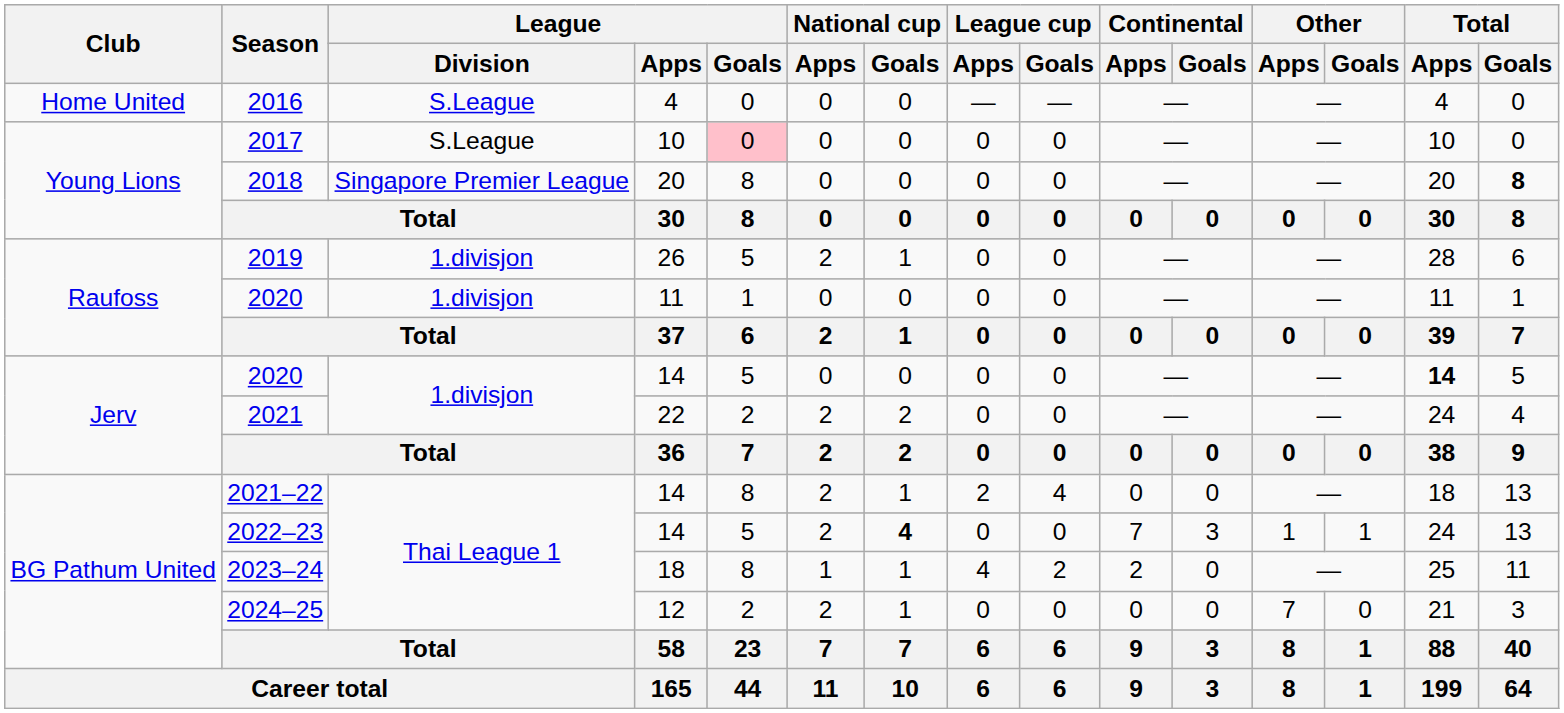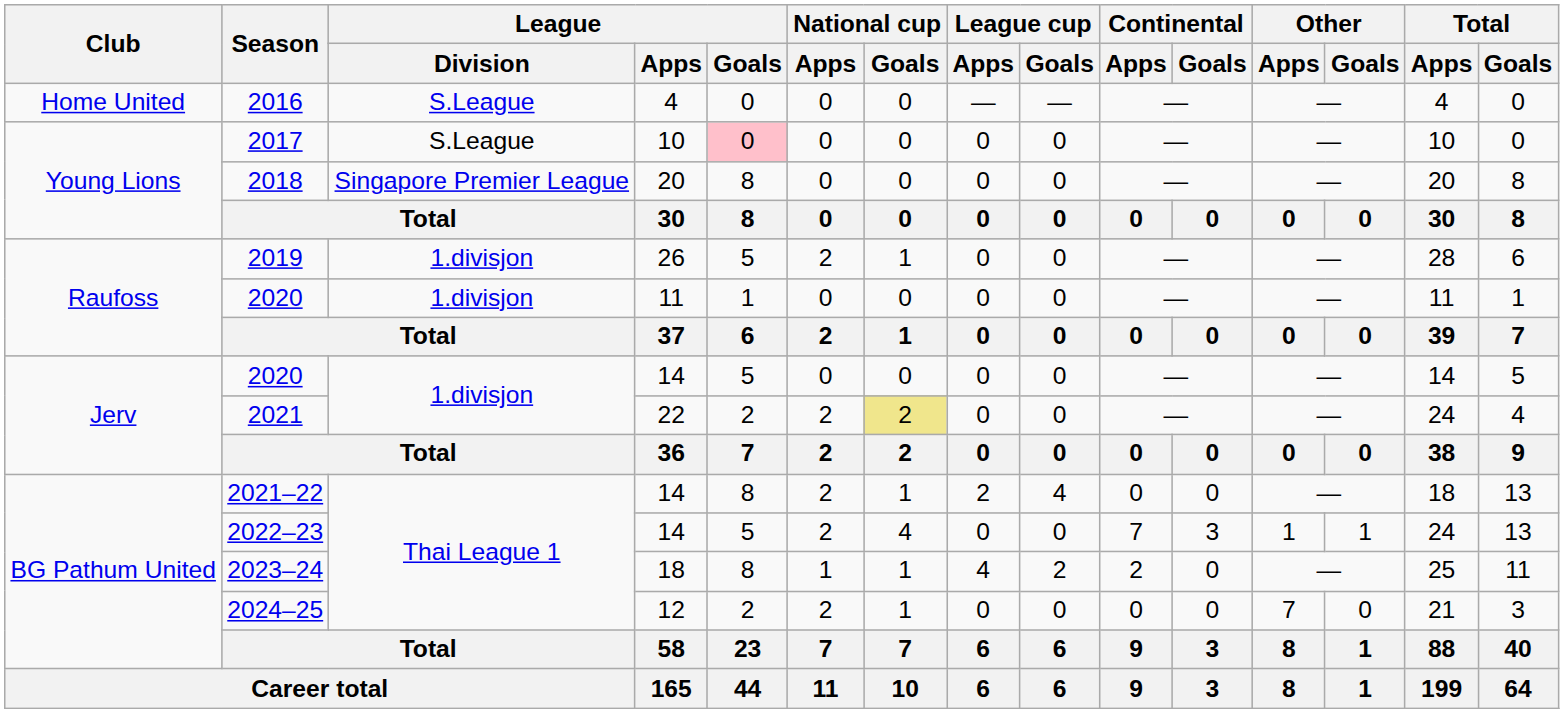(1518, 180) bold -> (1518, 180) normal
(1442, 375) bold -> (1442, 375) normal
(905, 414) no background -> (905, 414) khaki background
(905, 532) bold -> (905, 532) normal
